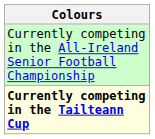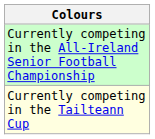(76, 110) bold -> (76, 110) normal
